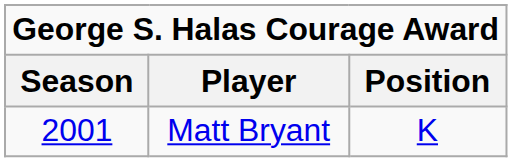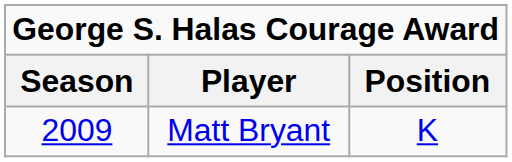(77, 130) 2001 -> (77, 130) 2009
